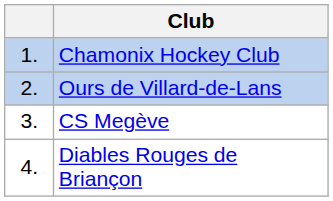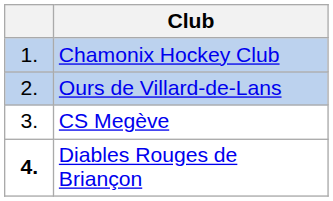(29, 167) normal -> (29, 167) bold
